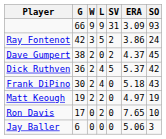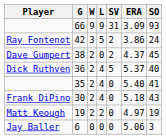(154, 69) 42 -> (154, 69) 40
+ row: (80, 84)
- row: (80, 112)
